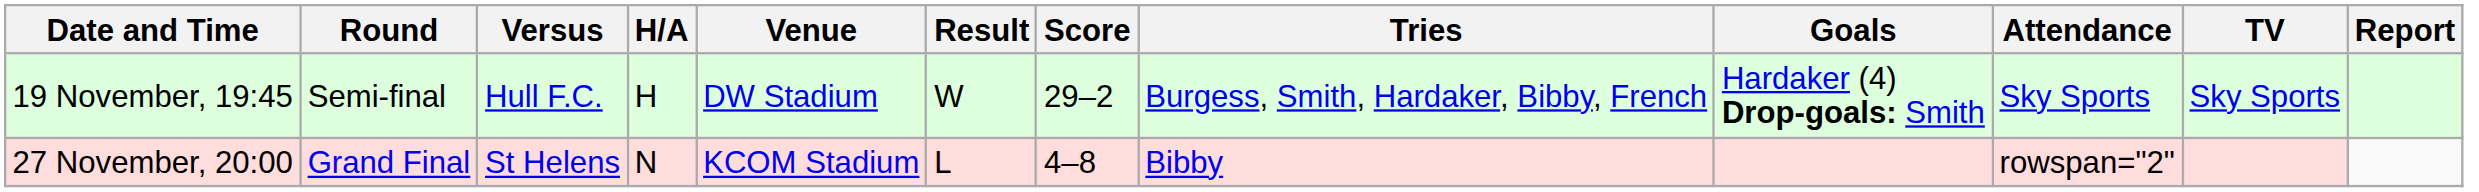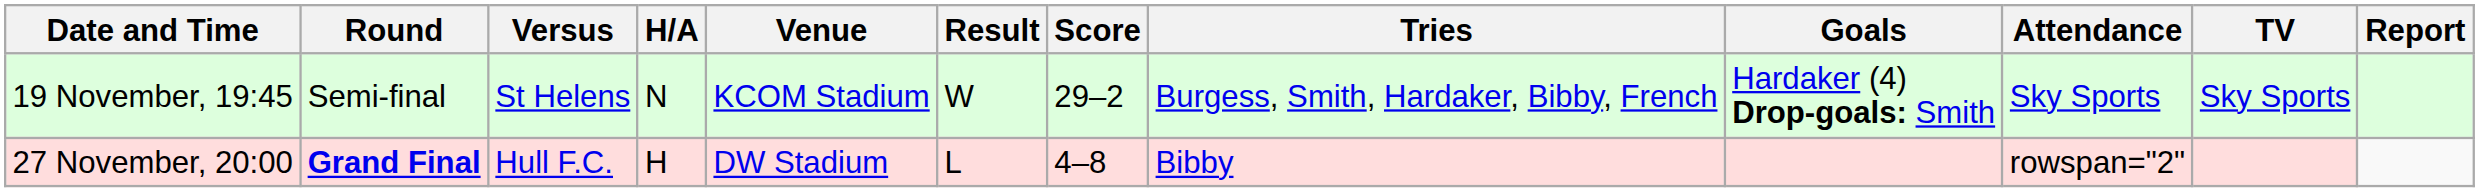(544, 96) Hull F.C. -> (563, 96) St Helens
(646, 96) H -> (656, 96) N
(790, 96) DW Stadium -> (822, 96) KCOM Stadium
(389, 162) normal -> (394, 162) bold
(553, 162) St Helens -> (554, 162) Hull F.C.
(646, 162) N -> (656, 162) H
(811, 162) KCOM Stadium -> (801, 162) DW Stadium
